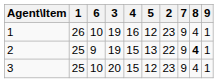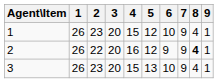columns swapped: (169, 13) <-> (96, 13)
(115, 31) 19 -> (115, 31) 20
(133, 31) 16 -> (133, 31) 15
(78, 50) 25 -> (78, 50) 26
(115, 50) 19 -> (115, 50) 20
(133, 50) 15 -> (133, 50) 16
(151, 50) 13 -> (151, 50) 12
(78, 68) 25 -> (78, 68) 26
(151, 68) 12 -> (151, 68) 13
